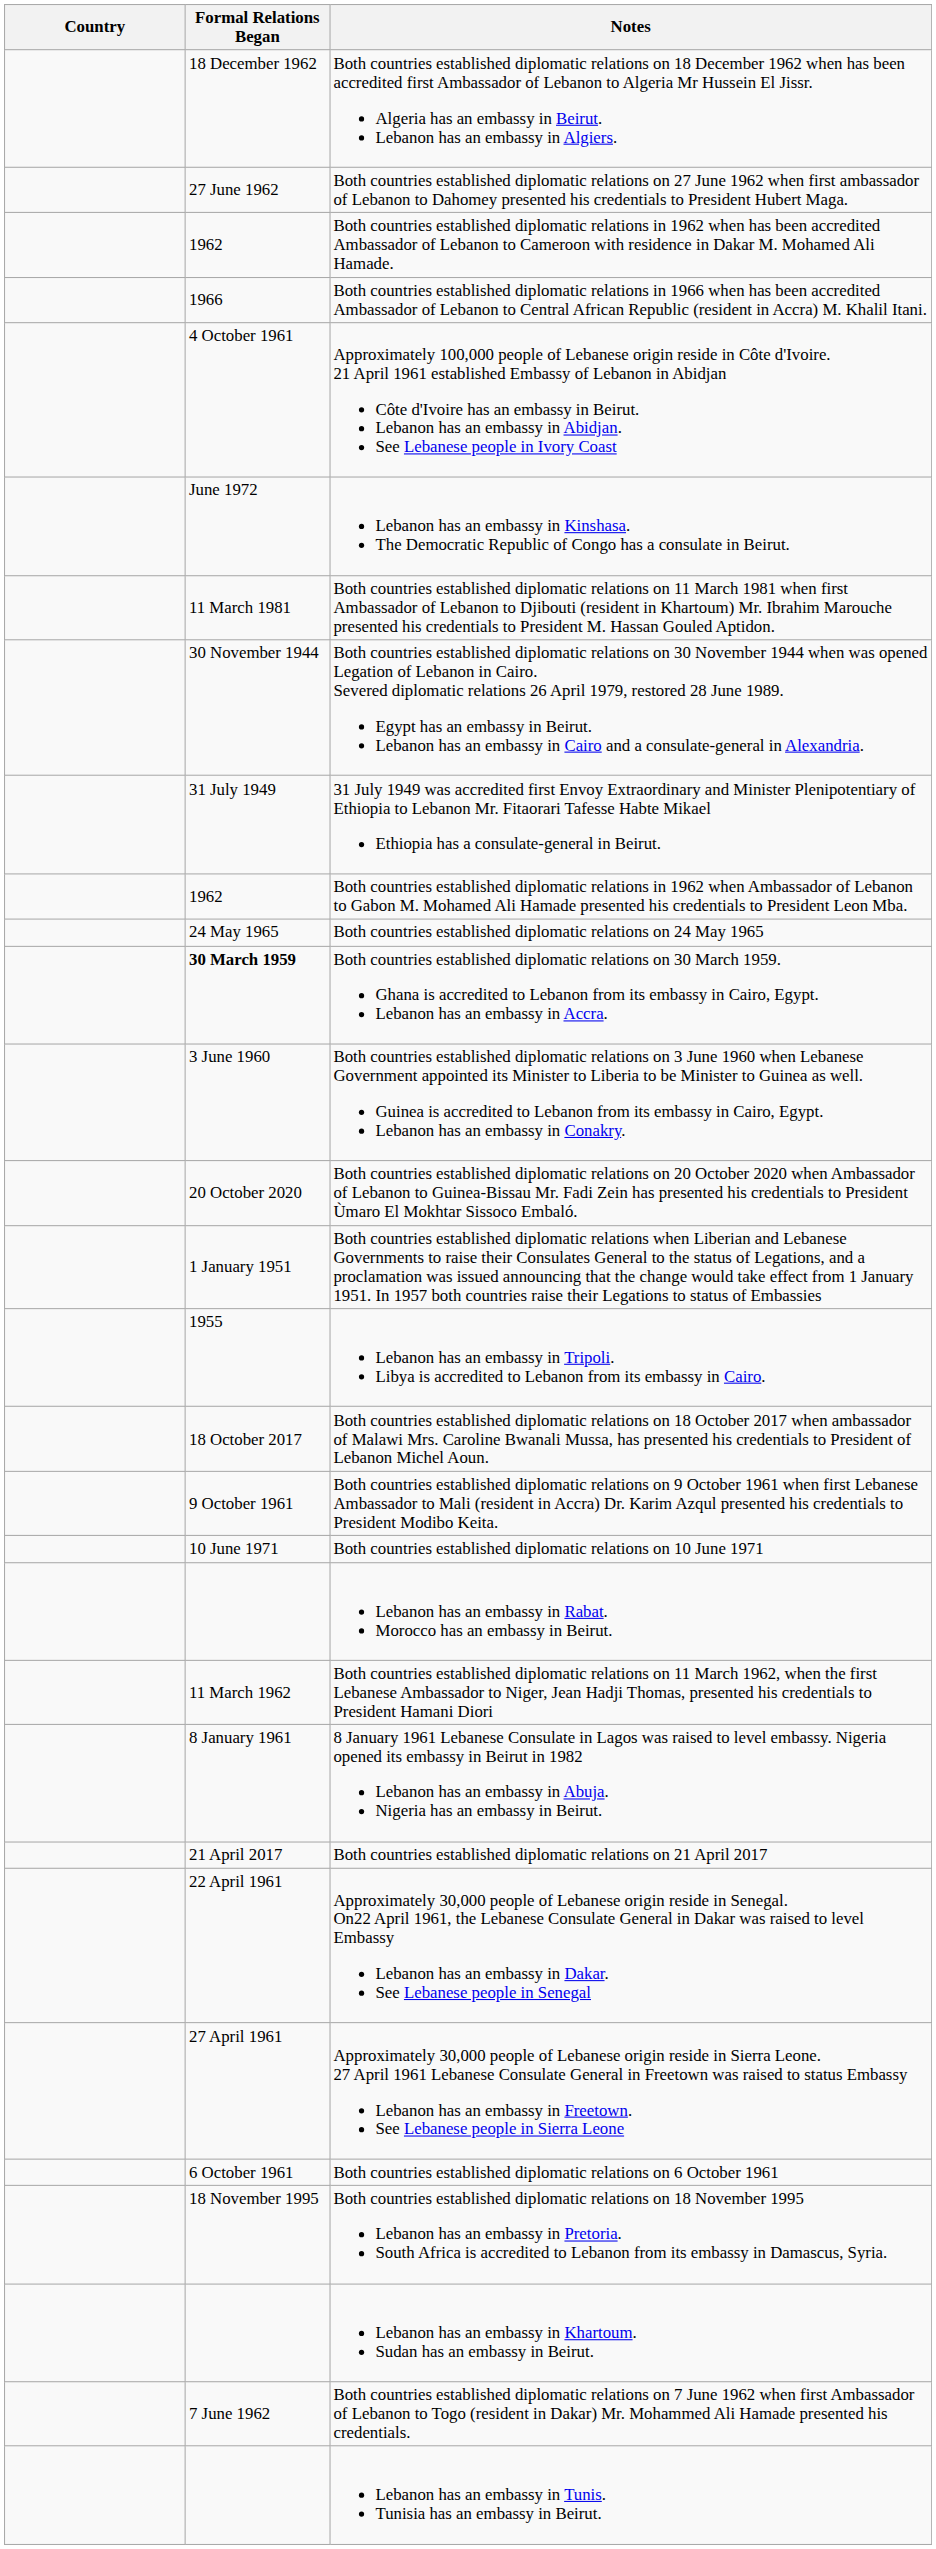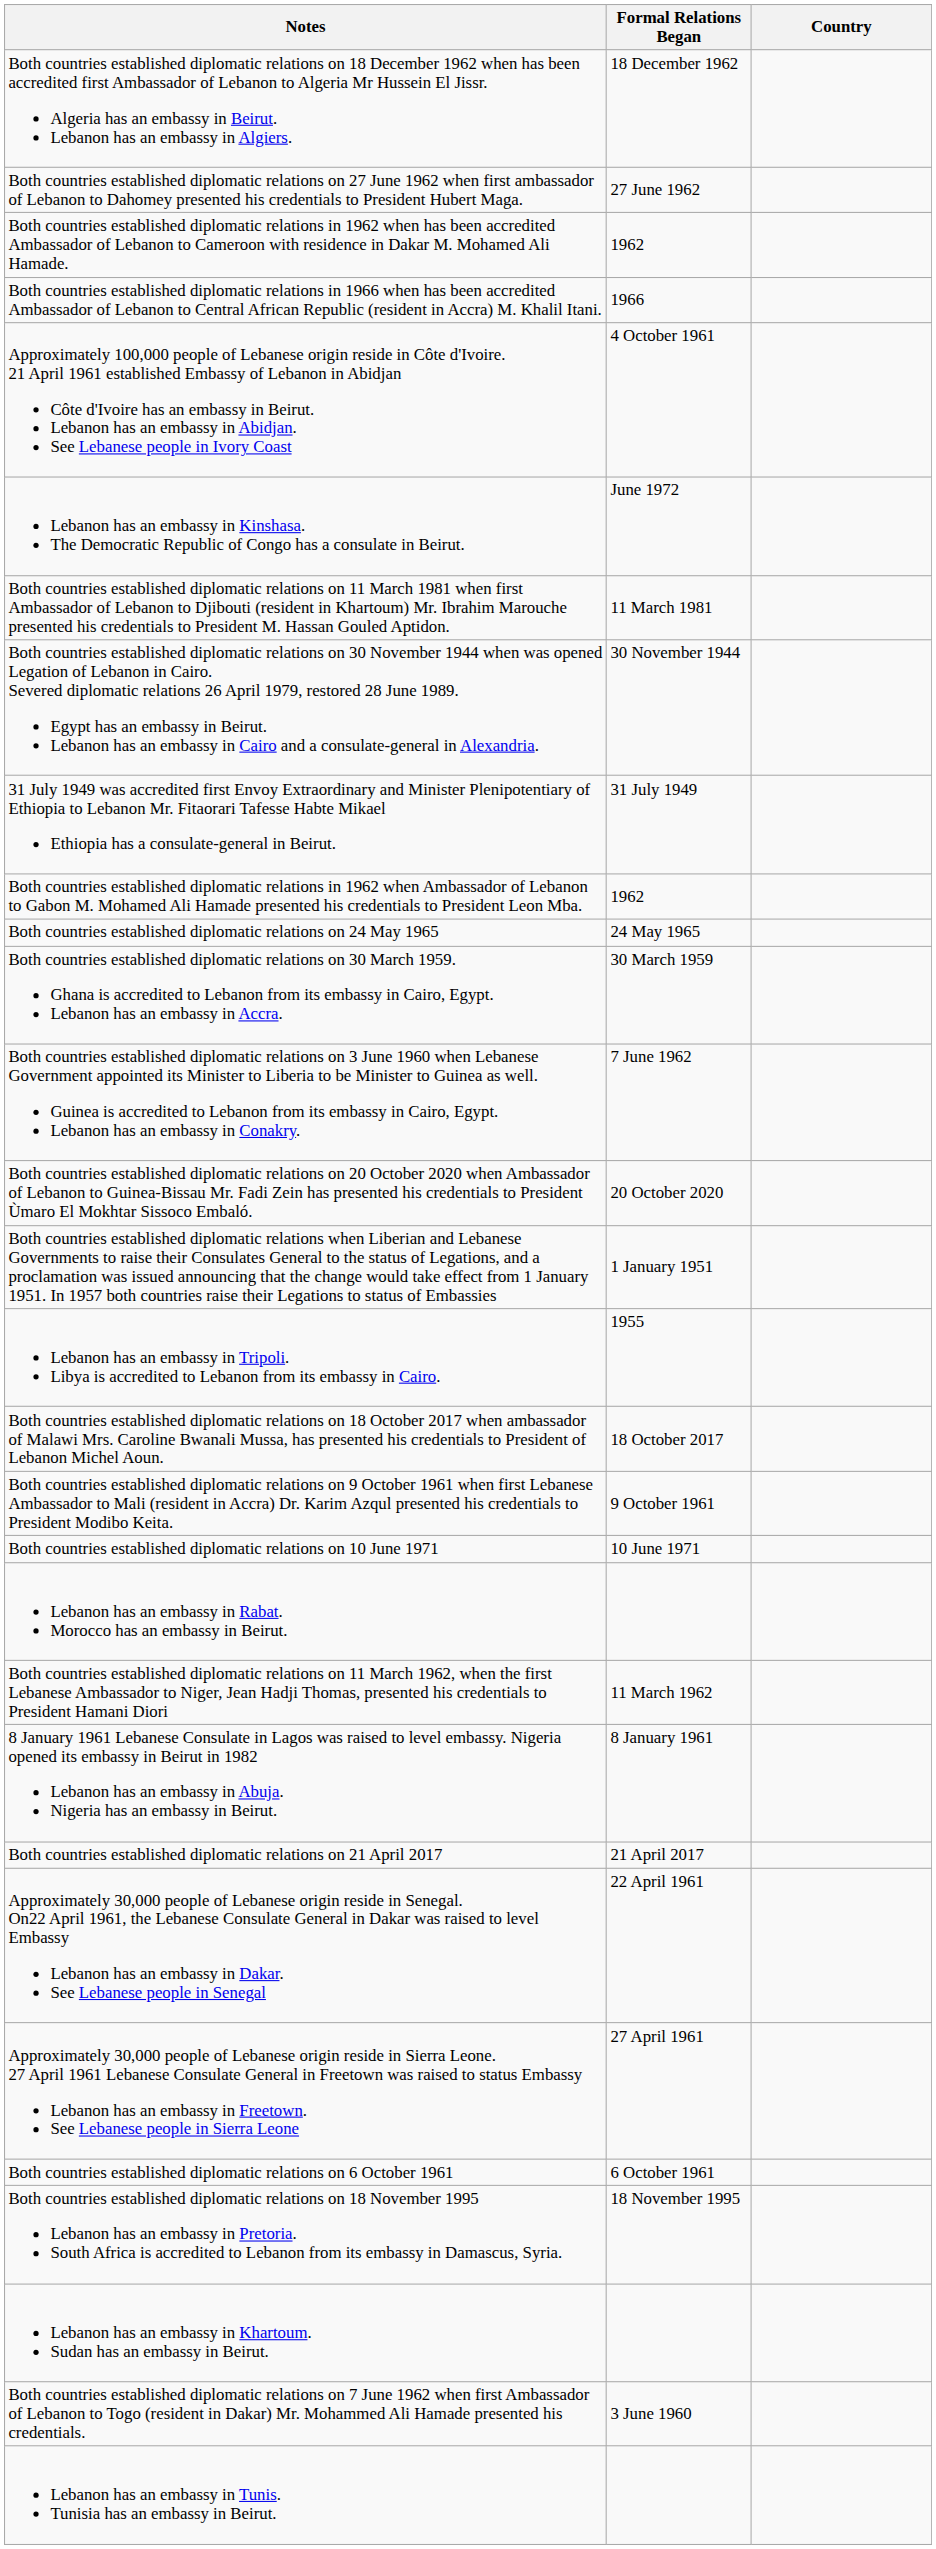columns swapped: (95, 27) <-> (631, 27)
(243, 959) bold -> (662, 959) normal
(230, 1057) 3 June 1960 -> (651, 1057) 7 June 1962
(230, 2413) 7 June 1962 -> (651, 2413) 3 June 1960
